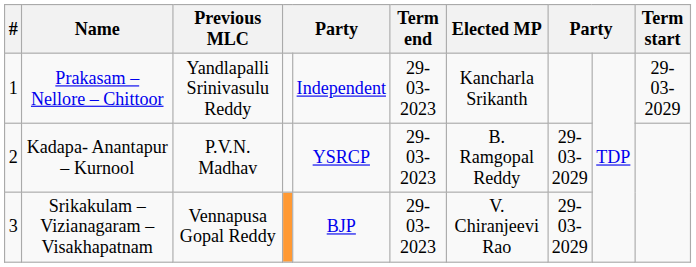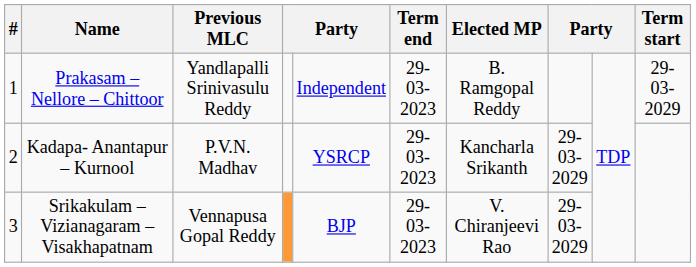(497, 88) Kancharla Srikanth -> (497, 88) B. Ramgopal Reddy
(497, 157) B. Ramgopal Reddy -> (497, 157) Kancharla Srikanth
